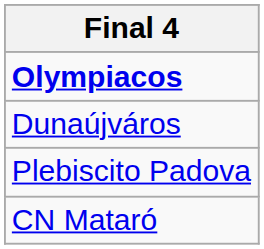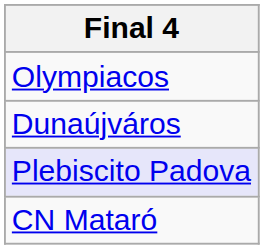(97, 76) bold -> (90, 76) normal
(131, 171) no background -> (131, 171) lavender background
